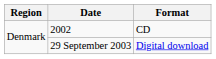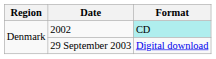(143, 29) no background -> (143, 29) paleturquoise background
